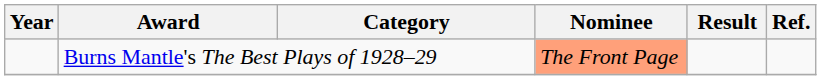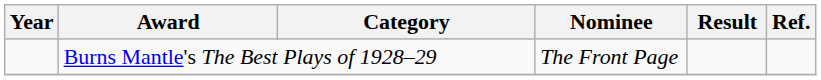(609, 56) lightsalmon background -> (609, 56) no background
